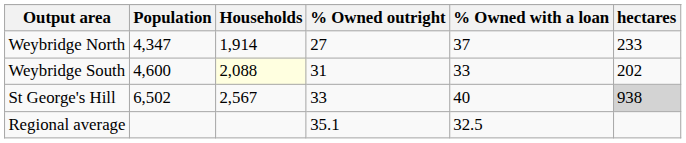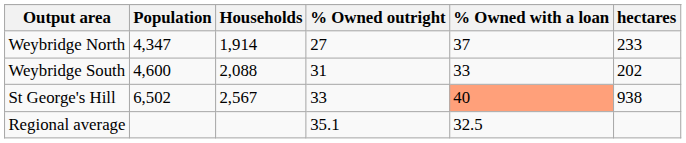(238, 71) lightyellow background -> (238, 71) no background
(462, 97) no background -> (462, 97) lightsalmon background
(630, 97) lightgrey background -> (630, 97) no background
